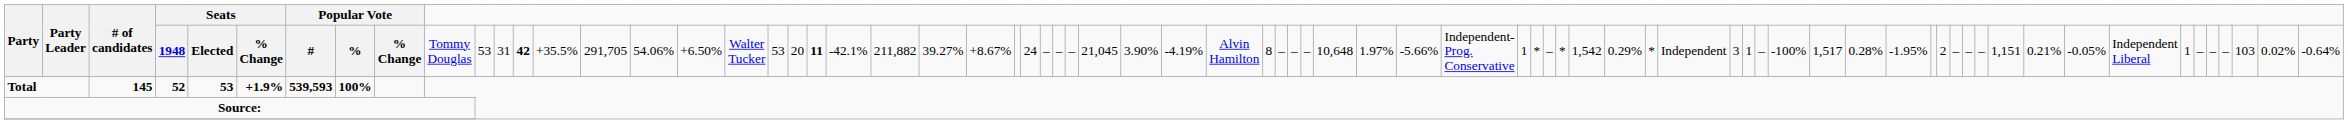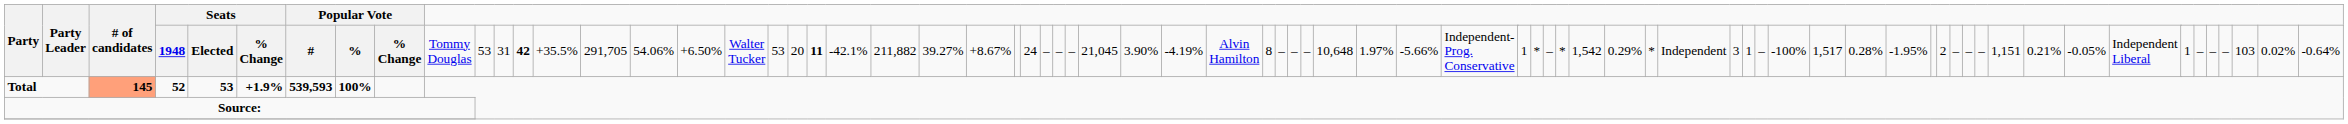(143, 87) no background -> (143, 87) lightsalmon background
